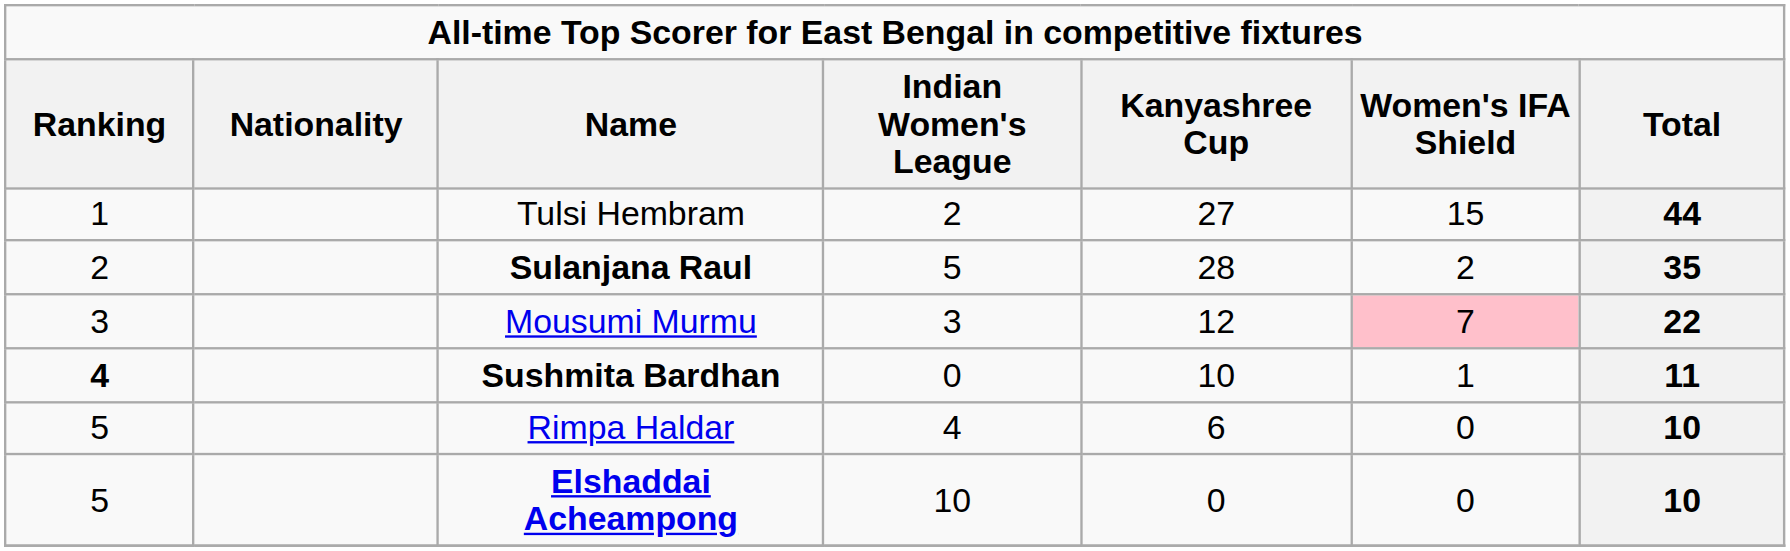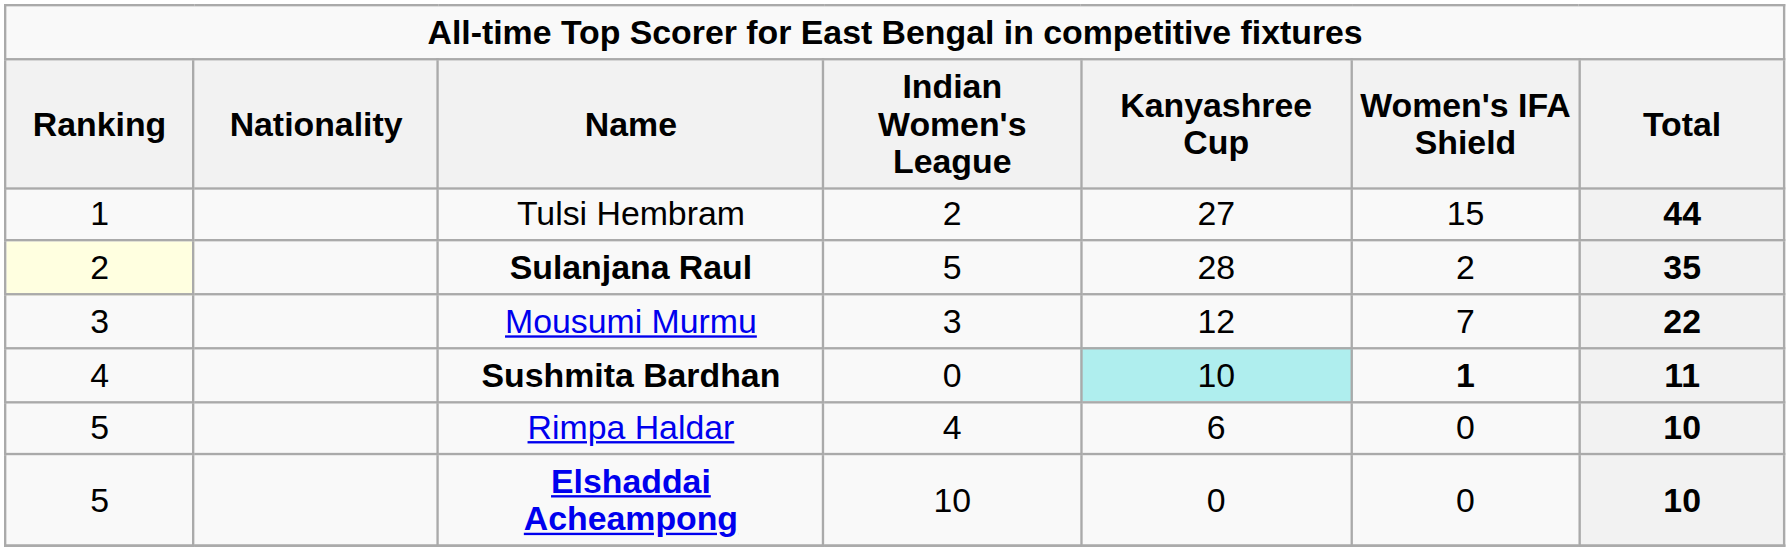(100, 268) no background -> (100, 268) lightyellow background
(1465, 321) pink background -> (1465, 321) no background
(100, 375) bold -> (100, 375) normal
(1216, 375) no background -> (1216, 375) paleturquoise background
(1465, 375) normal -> (1465, 375) bold
